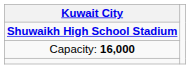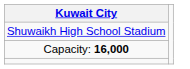(92, 31) bold -> (86, 31) normal
